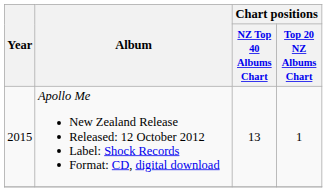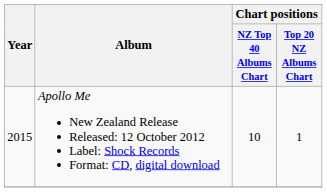(254, 136) 13 -> (254, 136) 10
